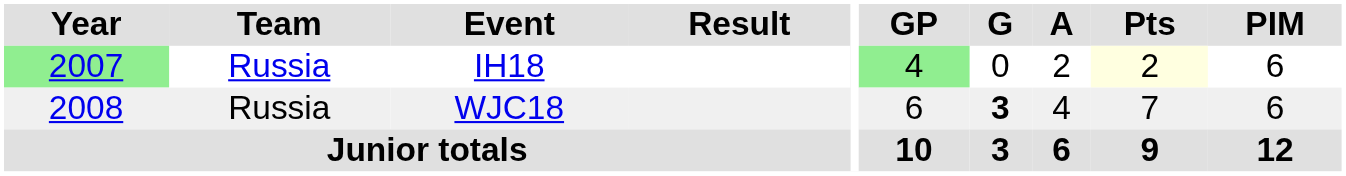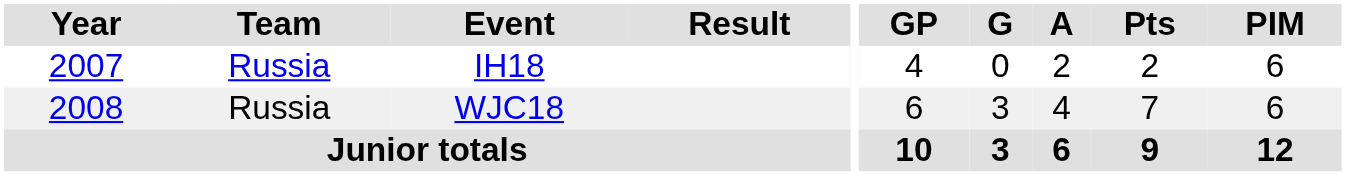(86, 66) lightgreen background -> (86, 66) no background
(914, 66) lightgreen background -> (914, 66) no background
(1150, 66) lightyellow background -> (1150, 66) no background
(1000, 107) bold -> (1000, 107) normal
